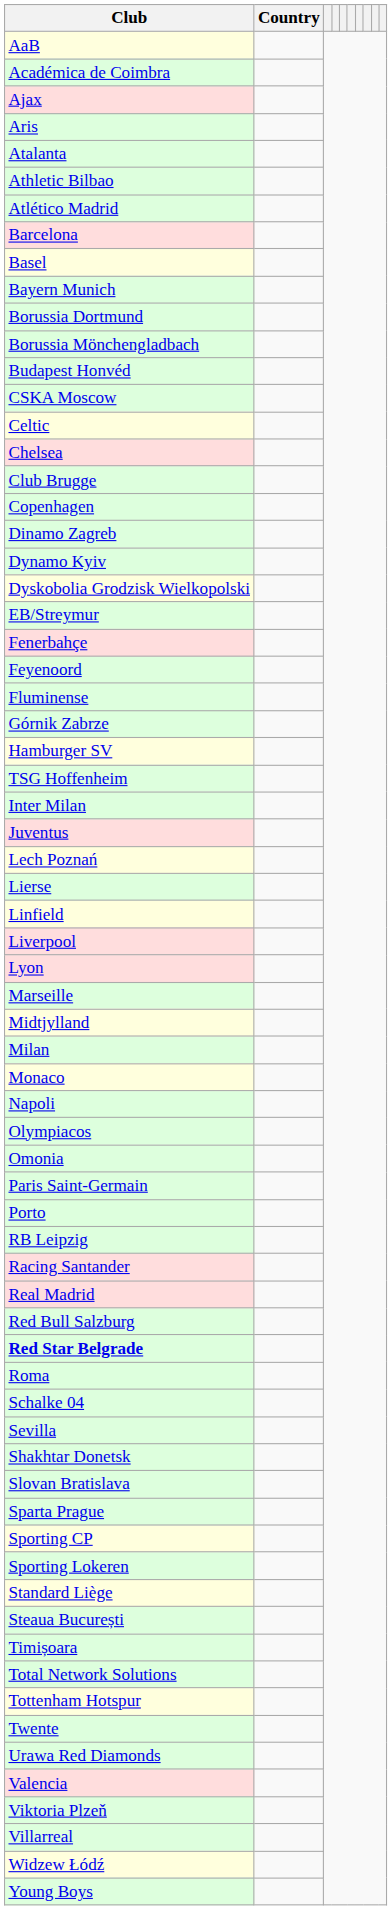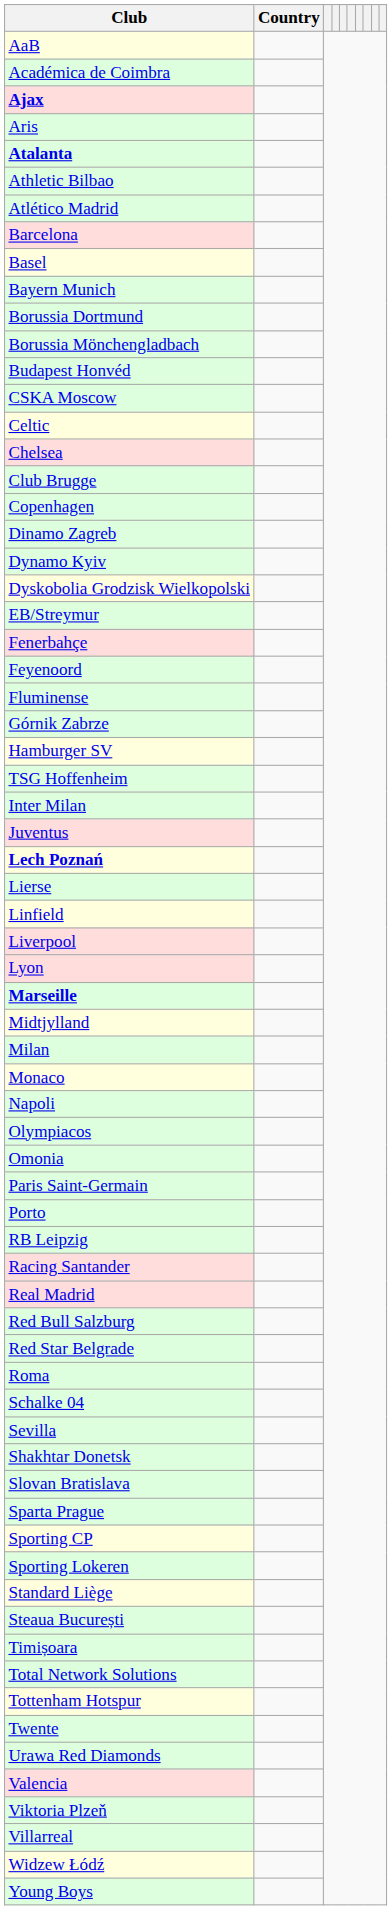(25, 99) normal -> (26, 99) bold
(37, 153) normal -> (40, 153) bold
(53, 859) normal -> (56, 859) bold
(41, 995) normal -> (43, 995) bold
(76, 1348) bold -> (71, 1348) normal
